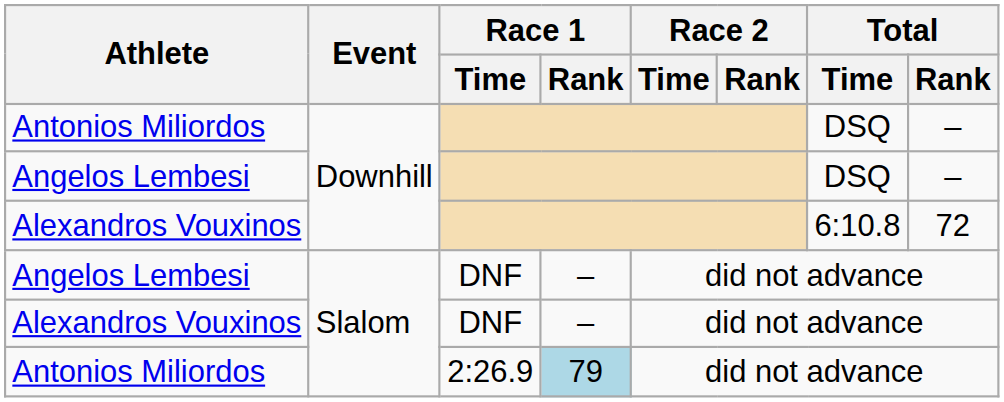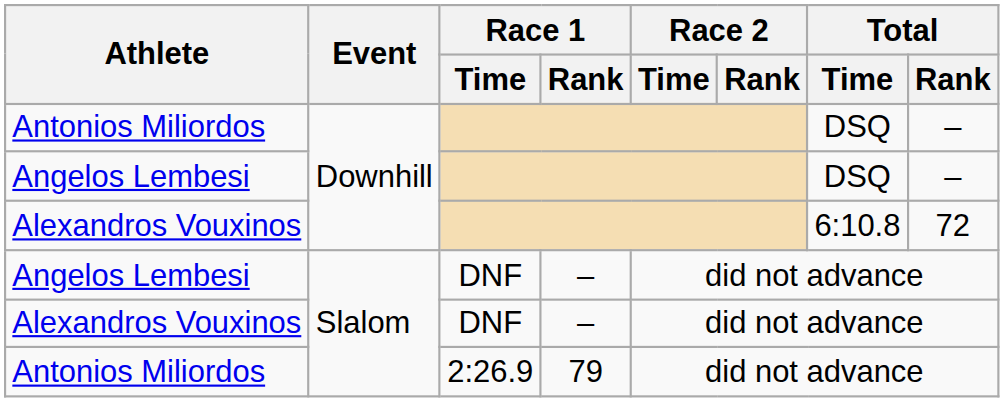(586, 372) lightblue background -> (586, 372) no background
